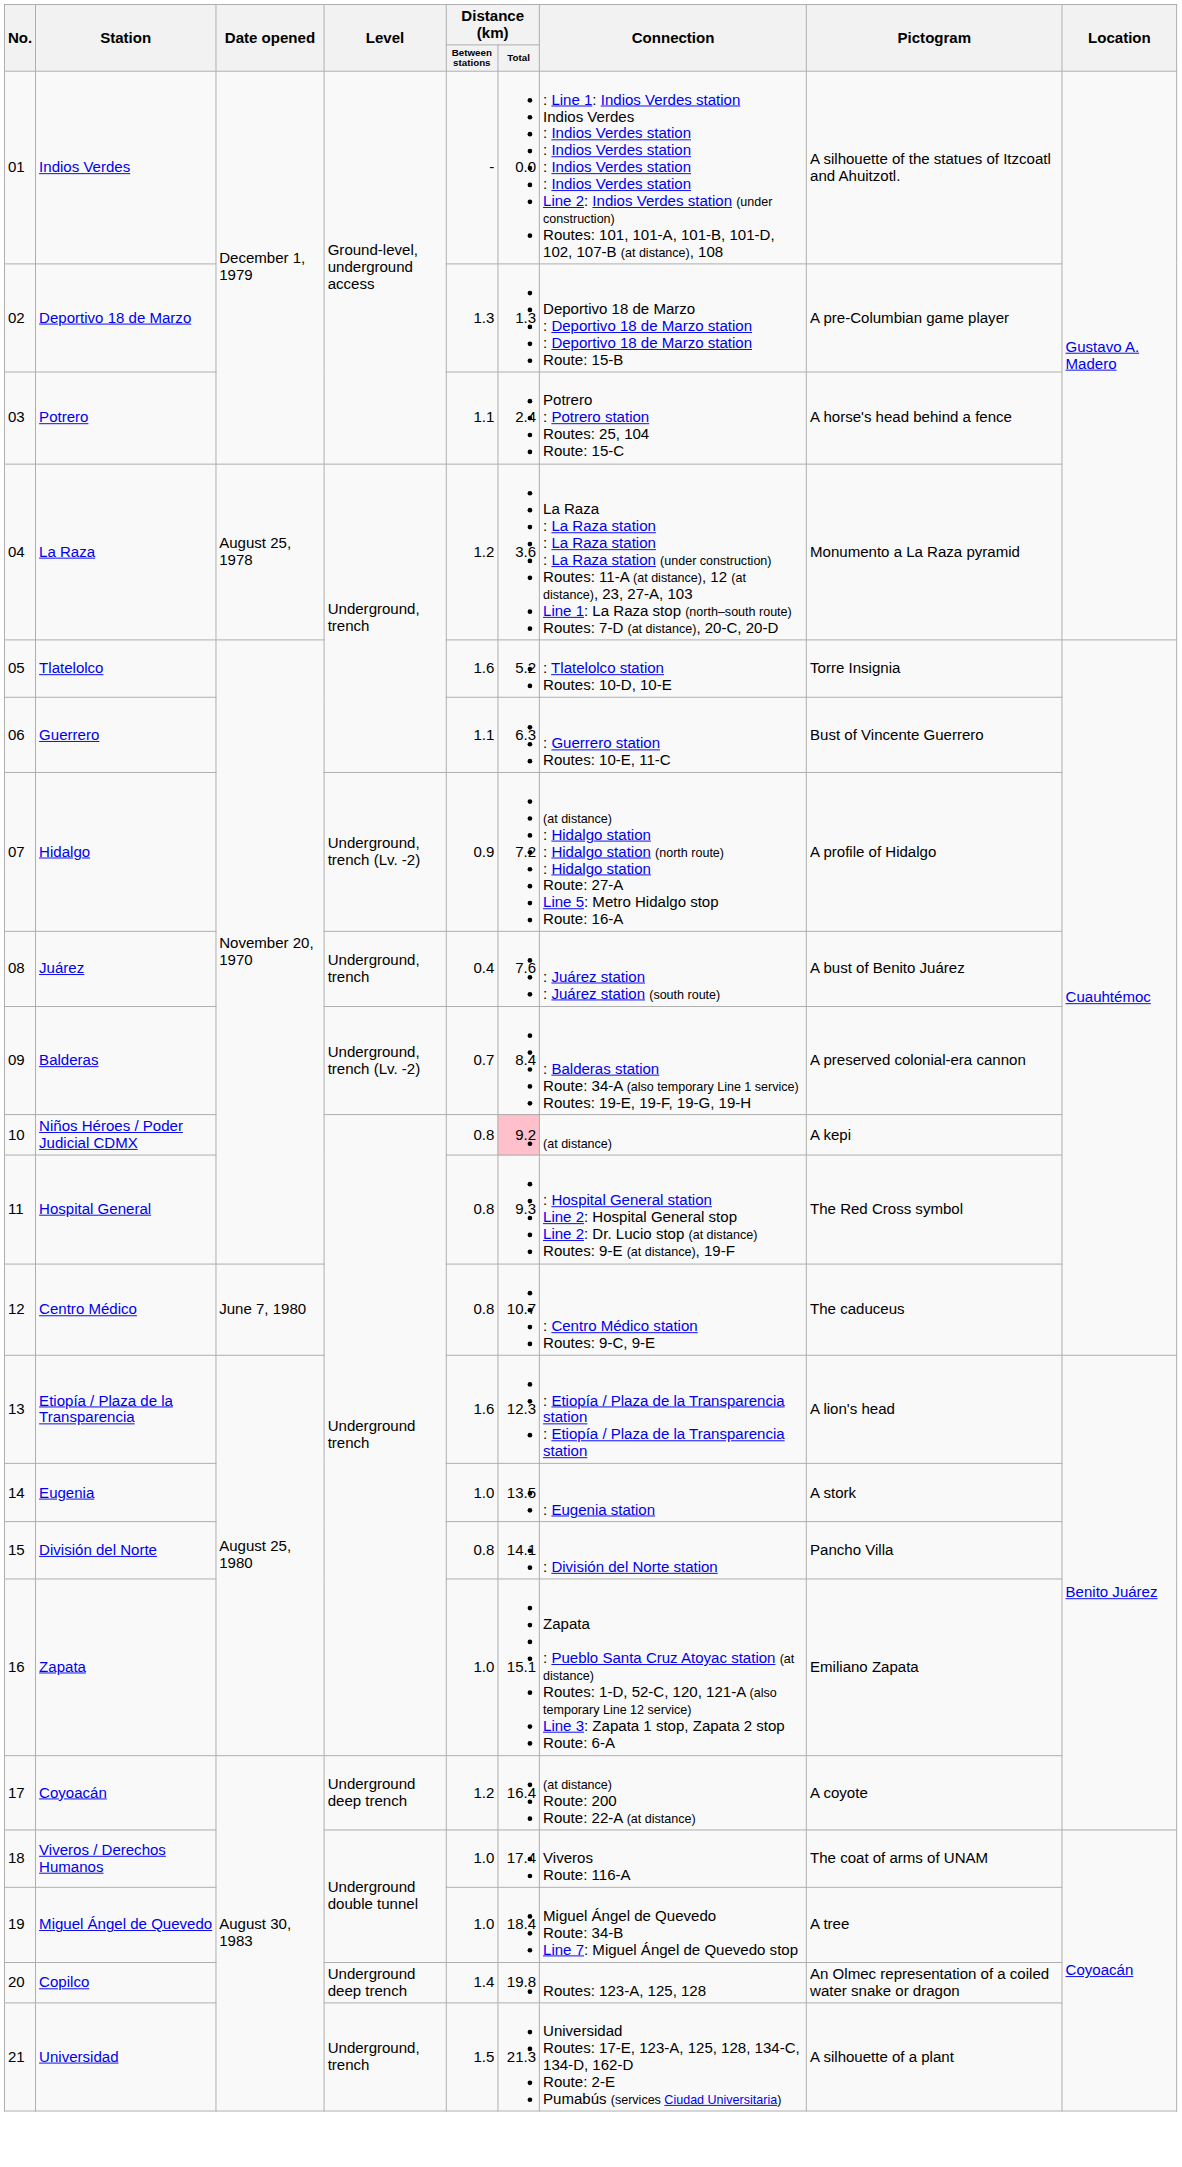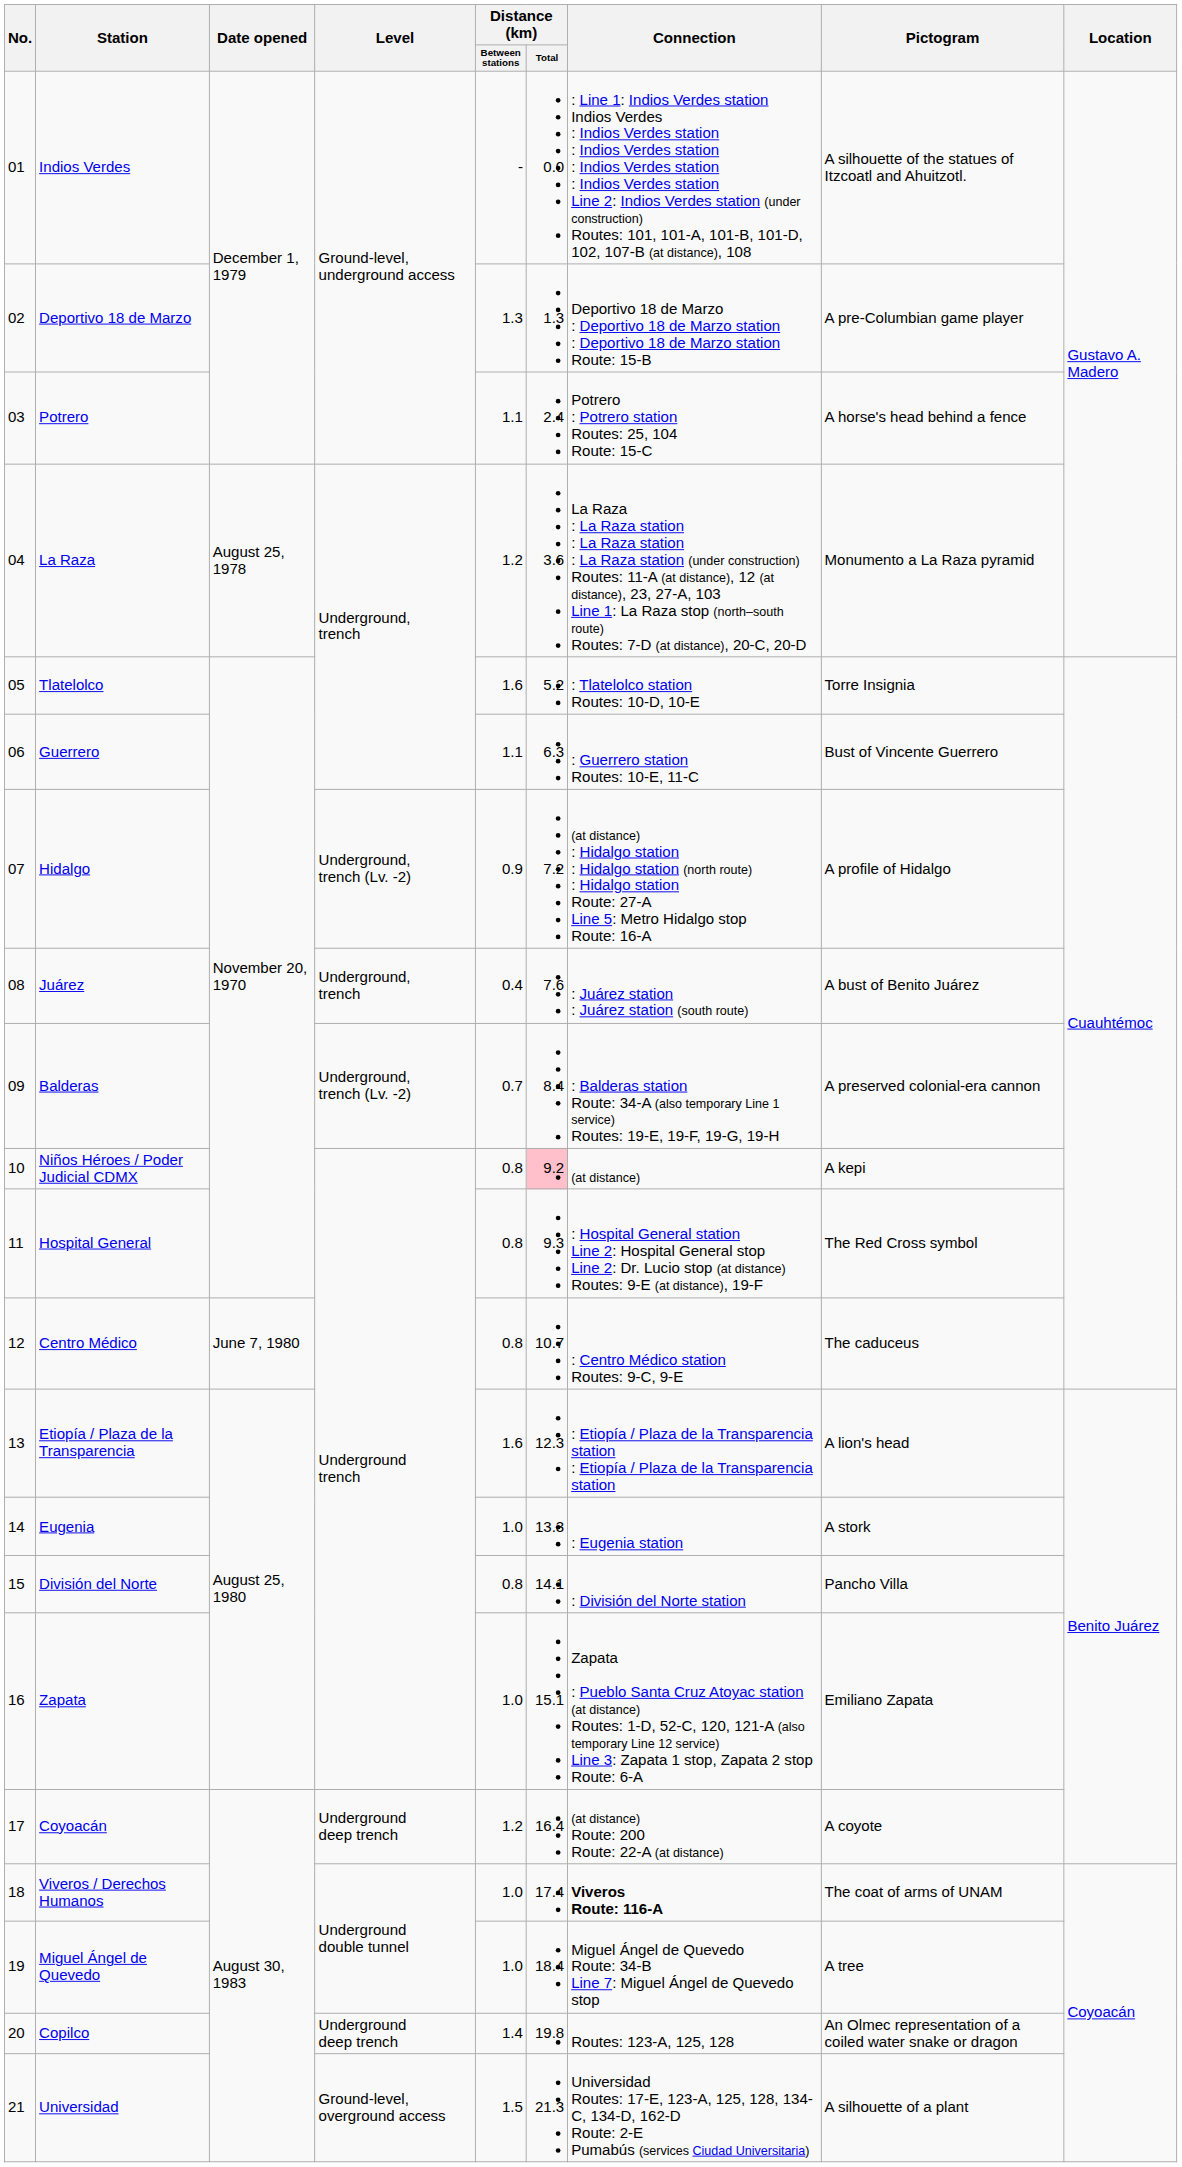(521, 1492) 13.5 -> (550, 1526) 13.3
(673, 1867) normal -> (694, 1901) bold
(374, 2057) Underground, trench -> (382, 2107) Ground-level, overground access
